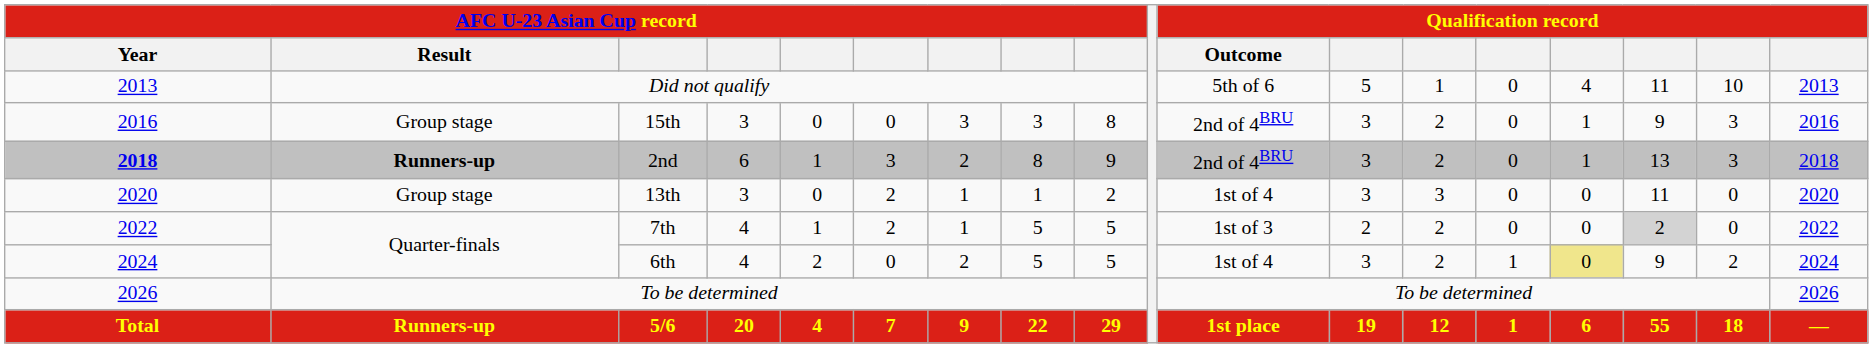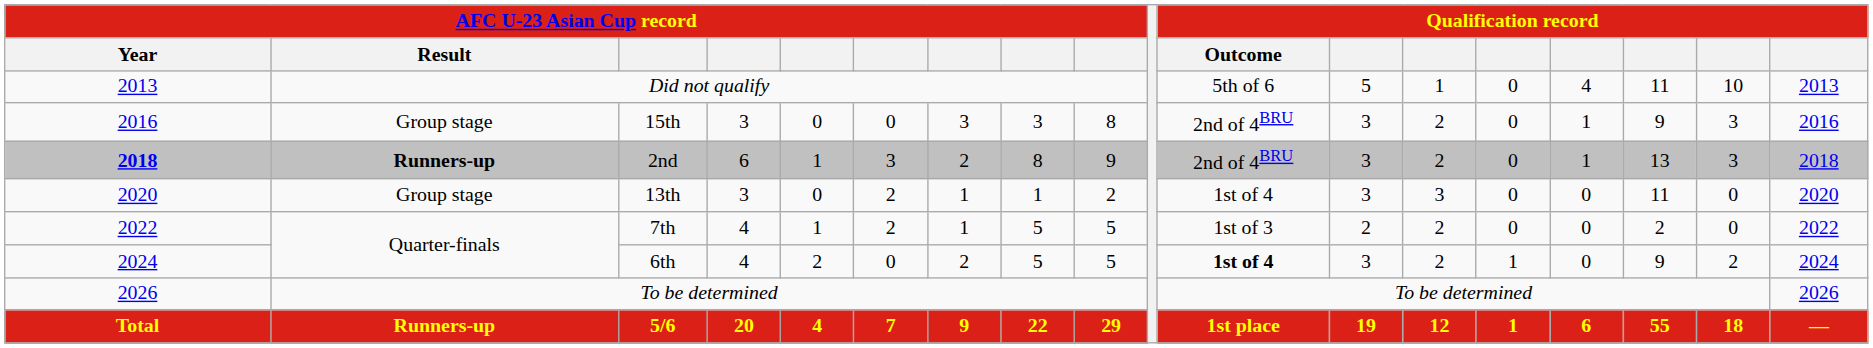(1660, 228) lightgrey background -> (1660, 228) no background
(1243, 261) normal -> (1243, 261) bold
(1586, 261) khaki background -> (1586, 261) no background
